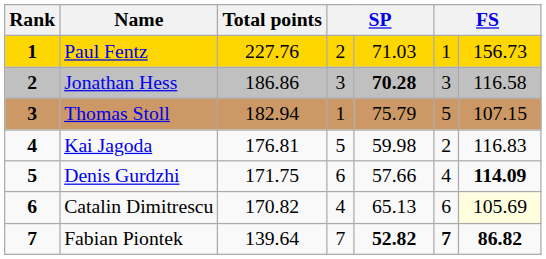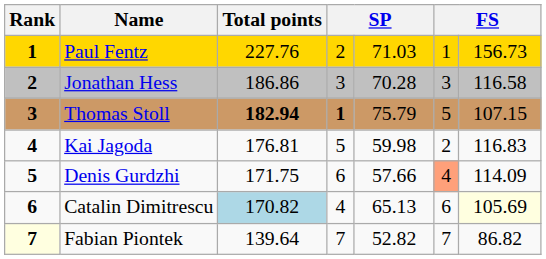(394, 82) bold -> (394, 82) normal
(272, 113) normal -> (272, 113) bold
(340, 113) normal -> (340, 113) bold
(446, 176) no background -> (446, 176) lightsalmon background
(500, 176) bold -> (500, 176) normal
(272, 207) no background -> (272, 207) lightblue background
(32, 238) no background -> (32, 238) lightyellow background
(394, 238) bold -> (394, 238) normal
(446, 238) bold -> (446, 238) normal
(500, 238) bold -> (500, 238) normal
